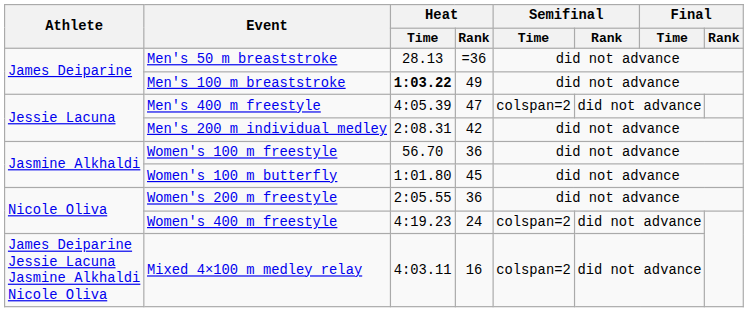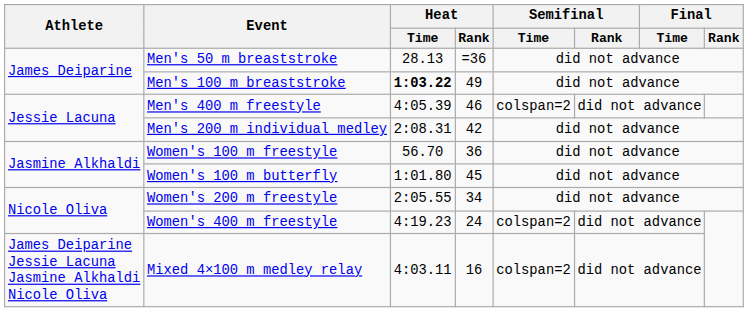(474, 106) 47 -> (474, 106) 46
(474, 199) 36 -> (474, 199) 34
